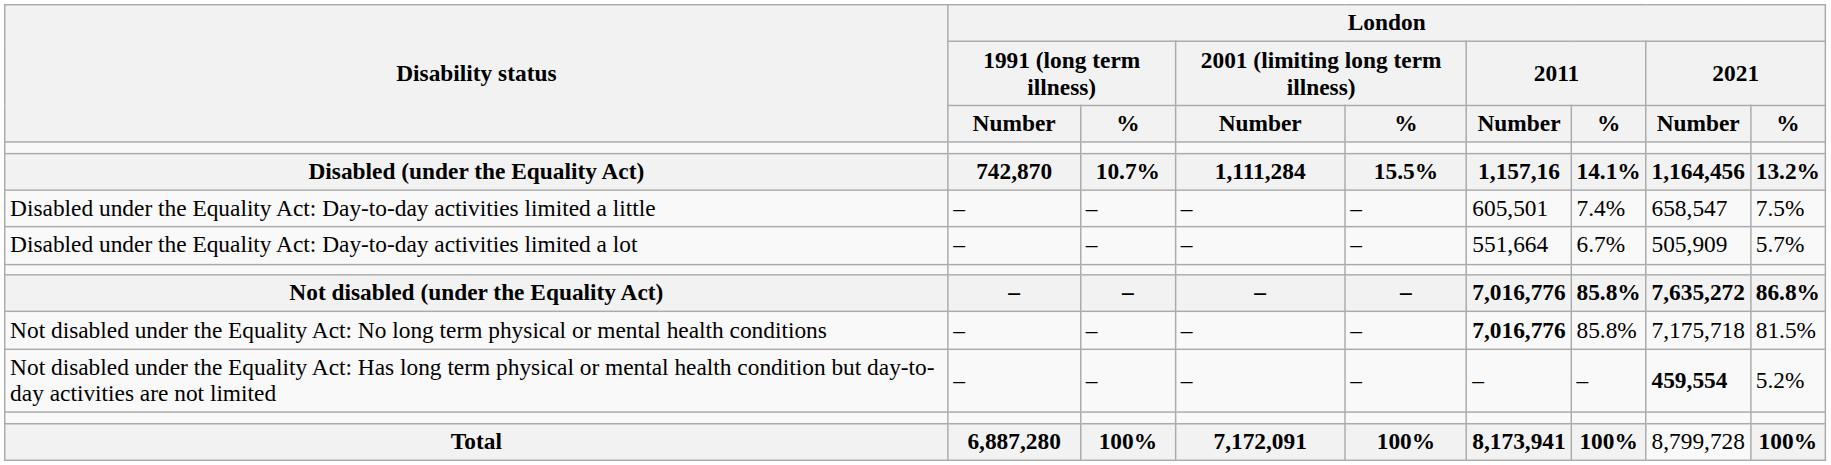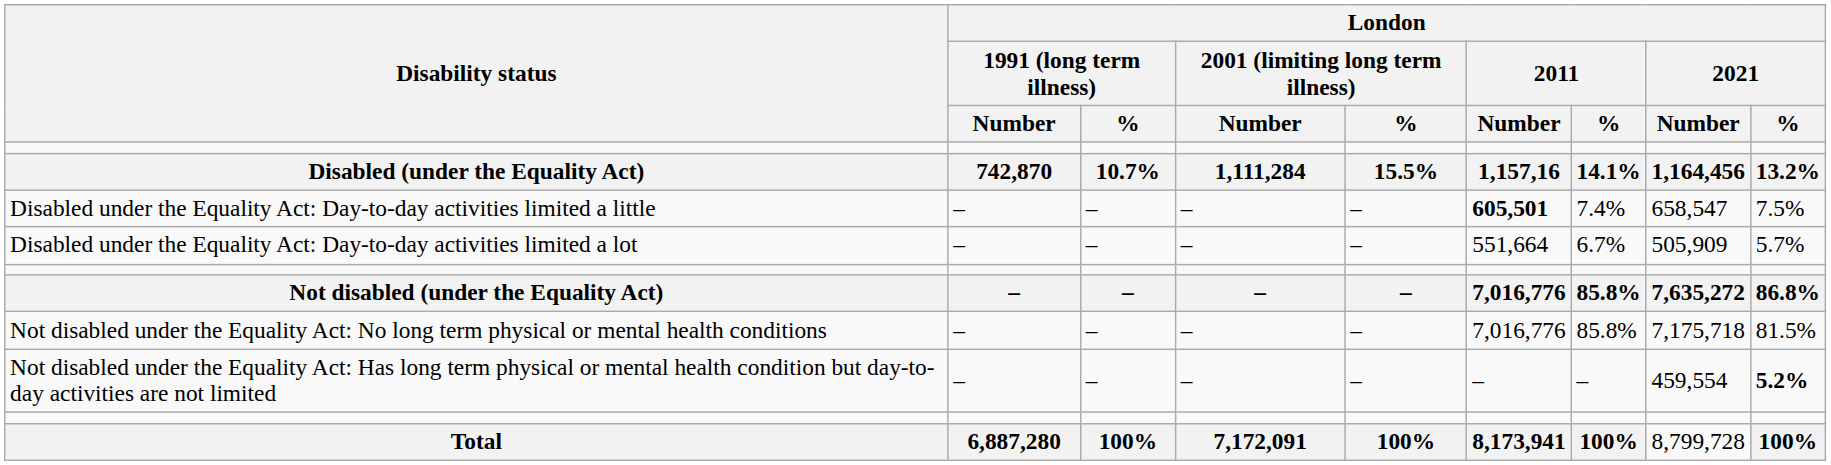(1510, 208) normal -> (1510, 208) bold
(1519, 330) bold -> (1519, 330) normal
(1689, 380) bold -> (1689, 380) normal
(1780, 380) normal -> (1782, 380) bold
